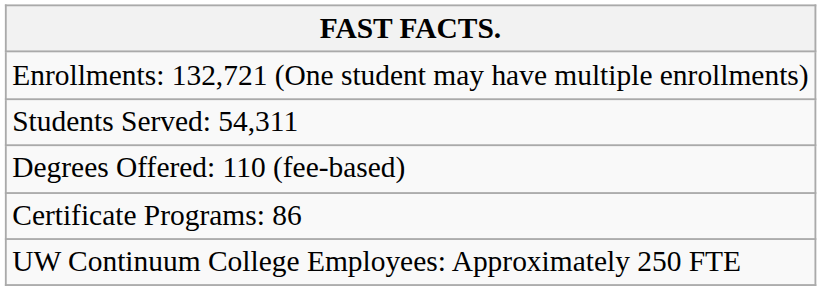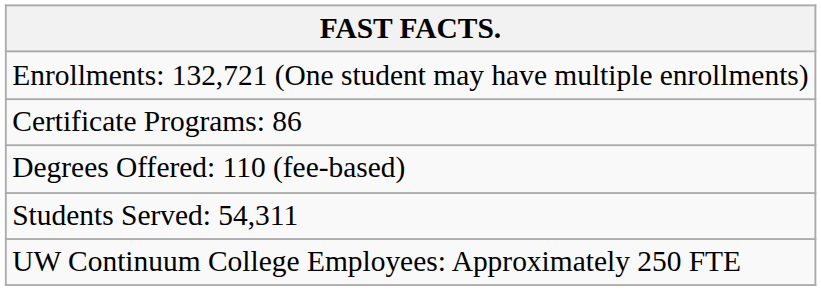(155, 121) Students Served: 54,311 -> (157, 121) Certificate Programs: 86
(157, 215) Certificate Programs: 86 -> (155, 215) Students Served: 54,311
